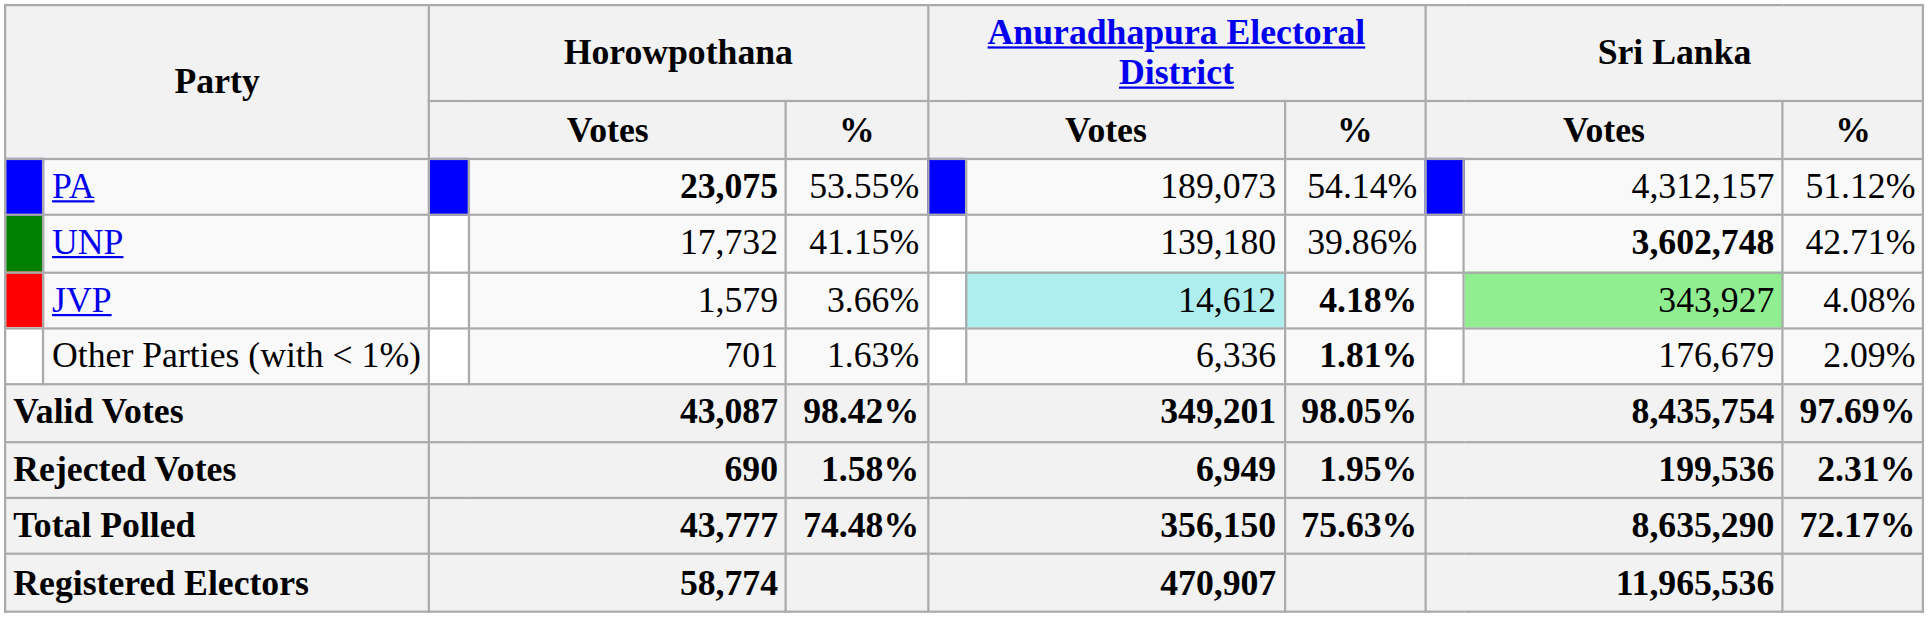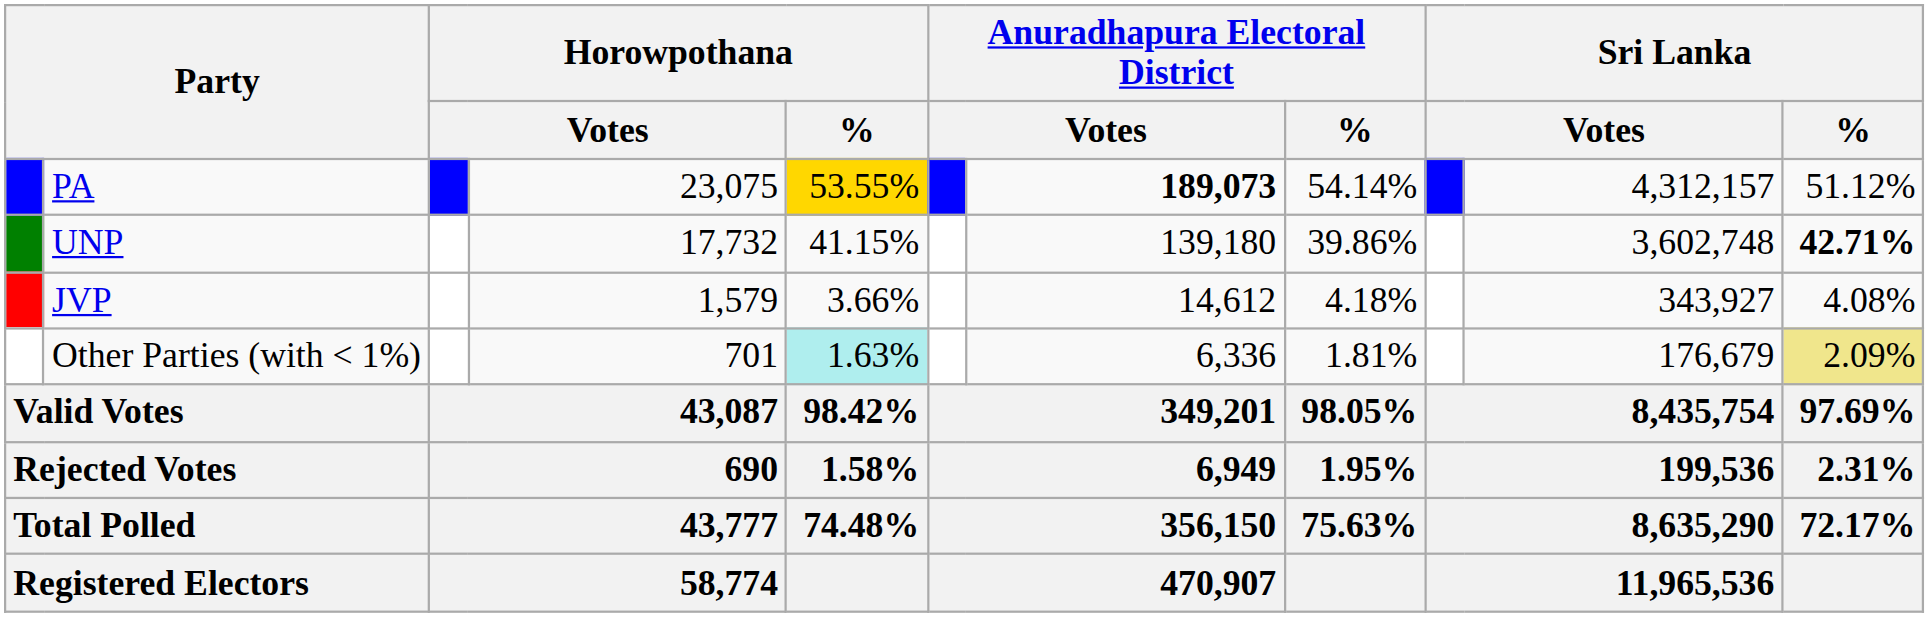(729, 186) bold -> (729, 186) normal
(864, 186) no background -> (864, 186) gold background
(1218, 186) normal -> (1218, 186) bold
(1703, 242) bold -> (1703, 242) normal
(1860, 242) normal -> (1857, 242) bold
(1227, 299) paleturquoise background -> (1227, 299) no background
(1368, 299) bold -> (1371, 299) normal
(1716, 299) lightgreen background -> (1716, 299) no background
(873, 355) no background -> (873, 355) paleturquoise background
(1368, 355) bold -> (1371, 355) normal
(1869, 355) no background -> (1869, 355) khaki background
